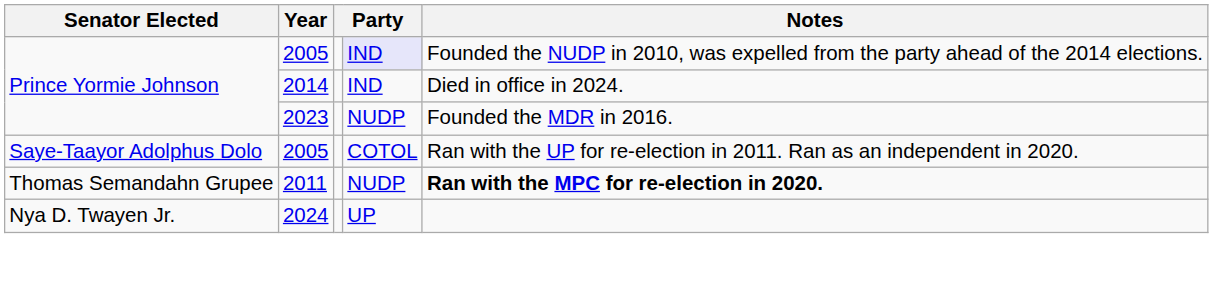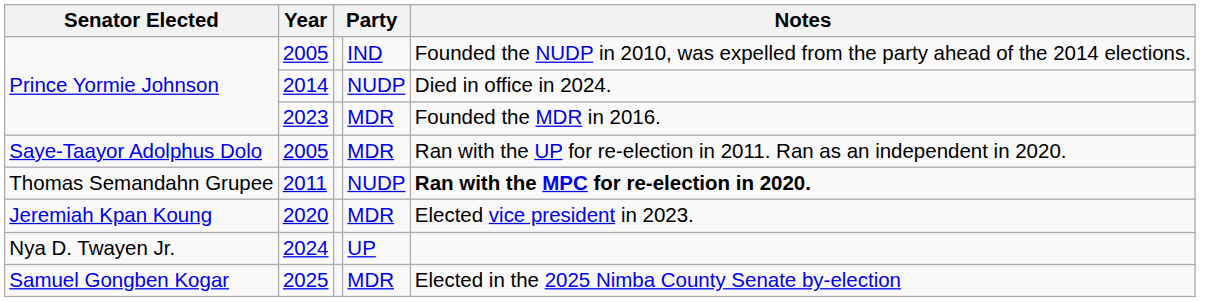(365, 53) lavender background -> (365, 53) no background
(365, 85) IND -> (376, 85) NUDP
(376, 118) NUDP -> (371, 118) MDR
(382, 150) COTOL -> (371, 150) MDR
+ row: (111, 215)
+ row: (119, 280)
